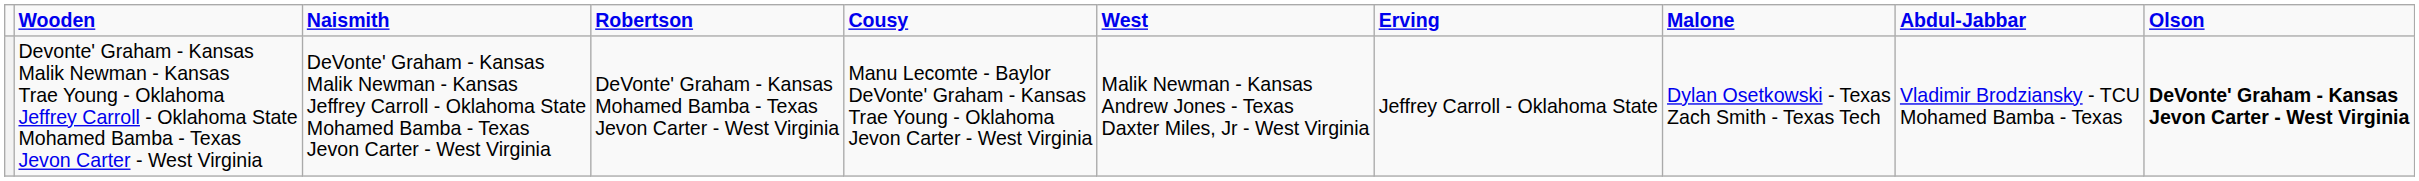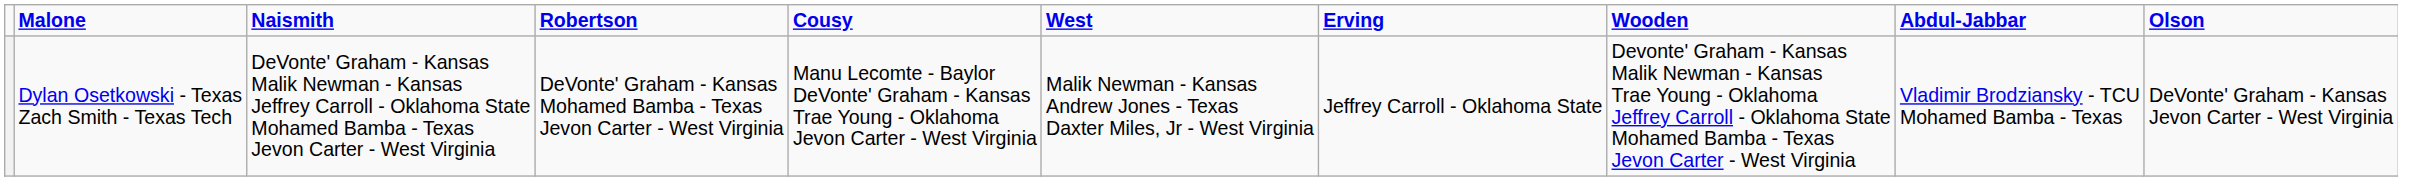columns swapped: (57, 21) <-> (1701, 21)
(2279, 106) bold -> (2271, 106) normal
